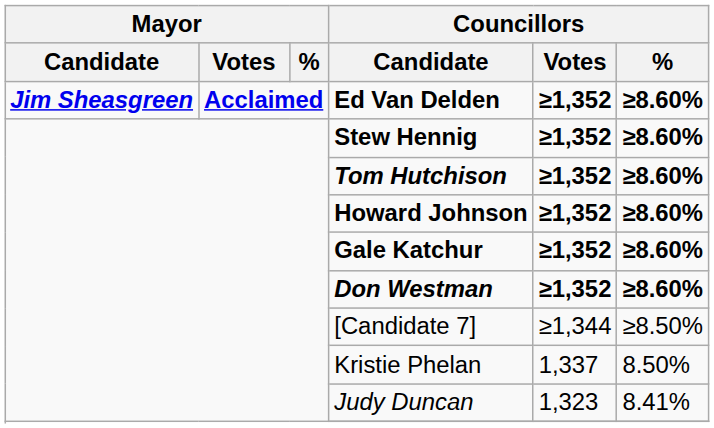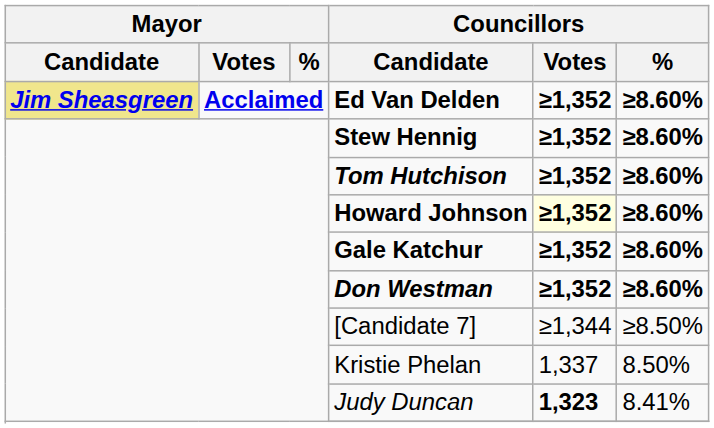(102, 99) no background -> (102, 99) khaki background
(575, 213) no background -> (575, 213) lightyellow background
(568, 402) normal -> (568, 402) bold
